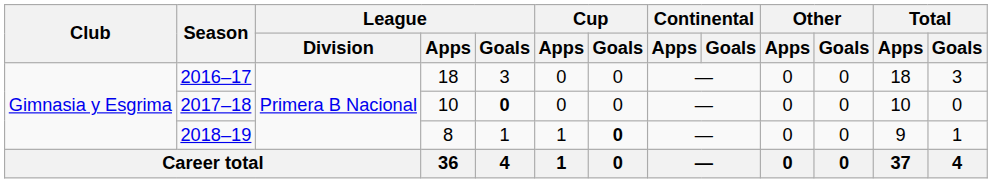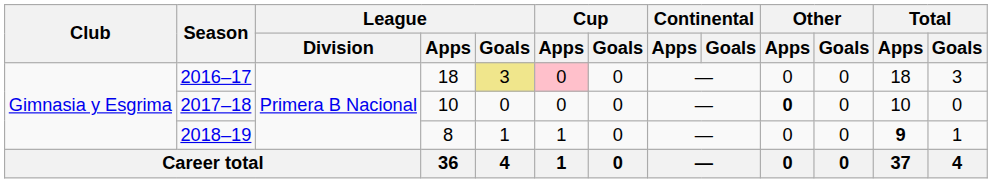(505, 76) no background -> (505, 76) khaki background
(561, 76) no background -> (561, 76) pink background
(505, 105) bold -> (505, 105) normal
(787, 105) normal -> (787, 105) bold
(618, 134) bold -> (618, 134) normal
(901, 134) normal -> (901, 134) bold
